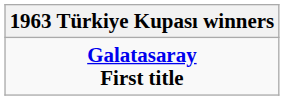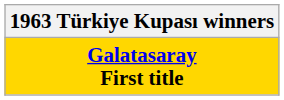(142, 66) no background -> (142, 66) gold background
